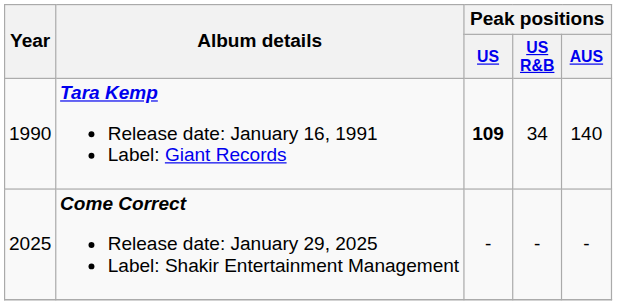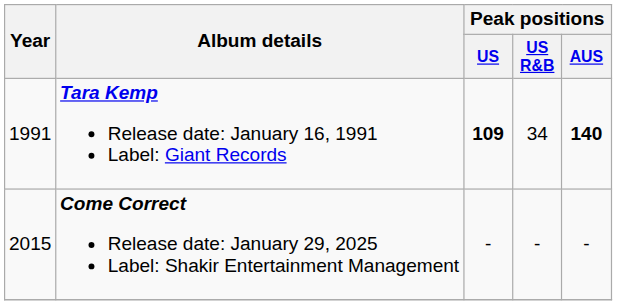(30, 133) 1990 -> (30, 133) 1991
(586, 133) normal -> (586, 133) bold
(30, 244) 2025 -> (30, 244) 2015
